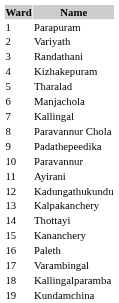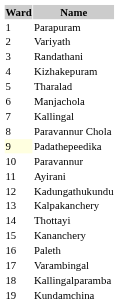(8, 146) no background -> (8, 146) lightyellow background
